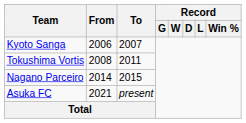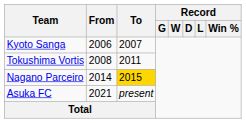(131, 77) no background -> (131, 77) gold background
